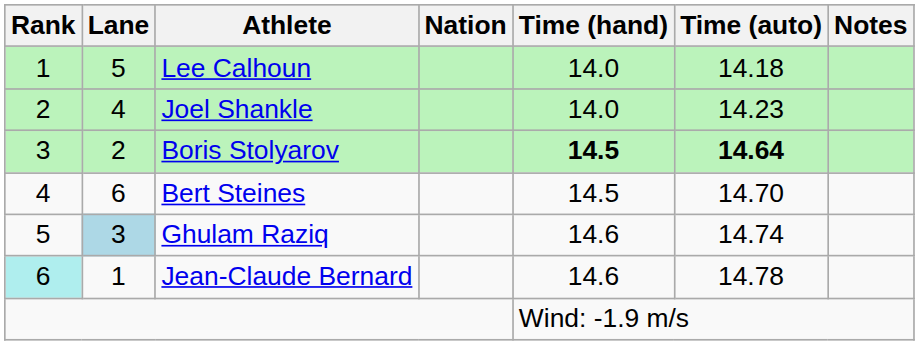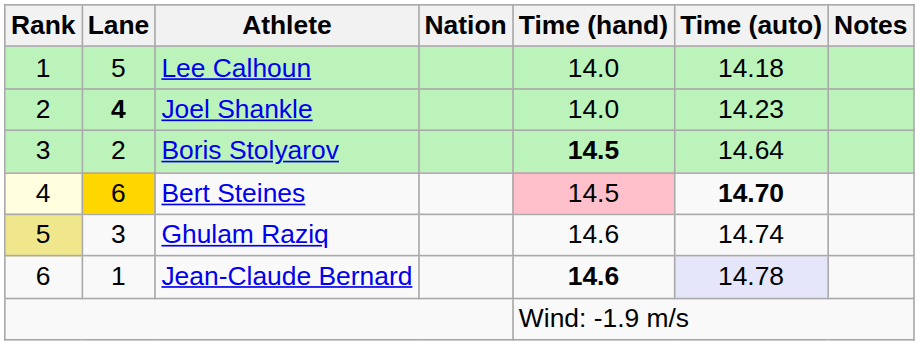(118, 109) normal -> (118, 109) bold
(751, 151) bold -> (751, 151) normal
(43, 192) no background -> (43, 192) lightyellow background
(118, 192) no background -> (118, 192) gold background
(593, 192) no background -> (593, 192) pink background
(751, 192) normal -> (751, 192) bold
(43, 234) no background -> (43, 234) khaki background
(118, 234) lightblue background -> (118, 234) no background
(43, 276) paleturquoise background -> (43, 276) no background
(593, 276) normal -> (593, 276) bold
(751, 276) no background -> (751, 276) lavender background
